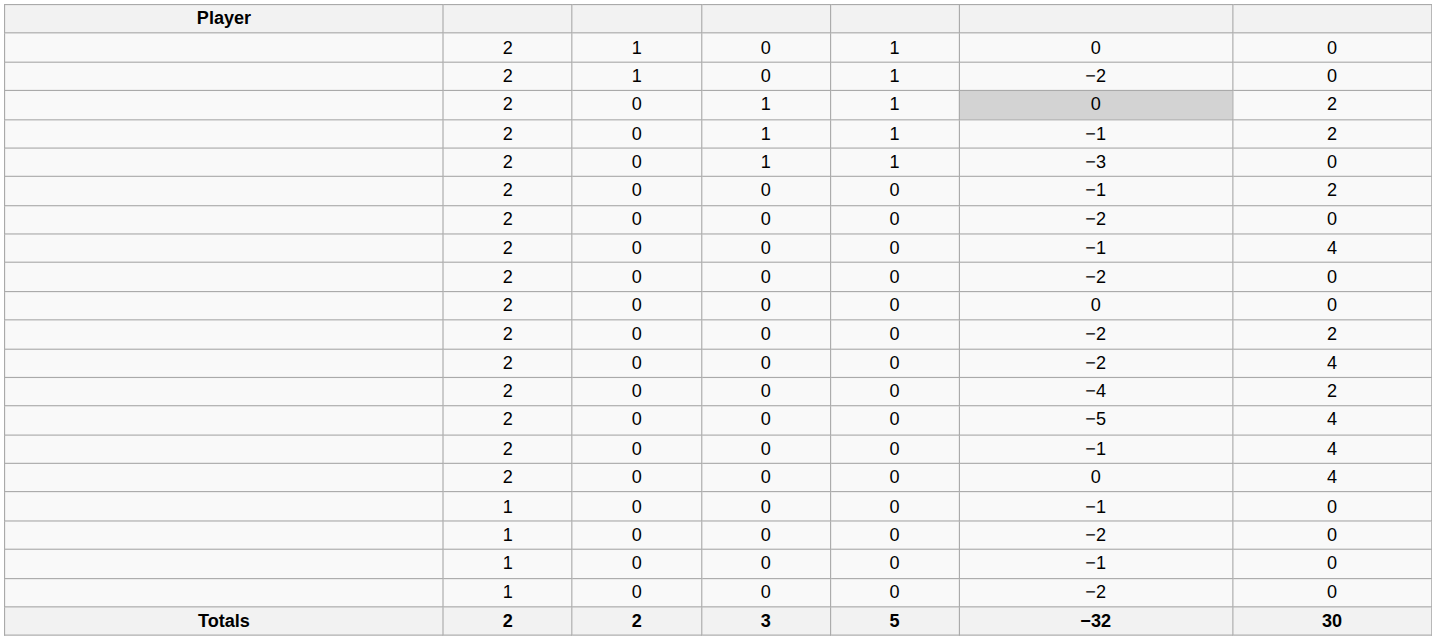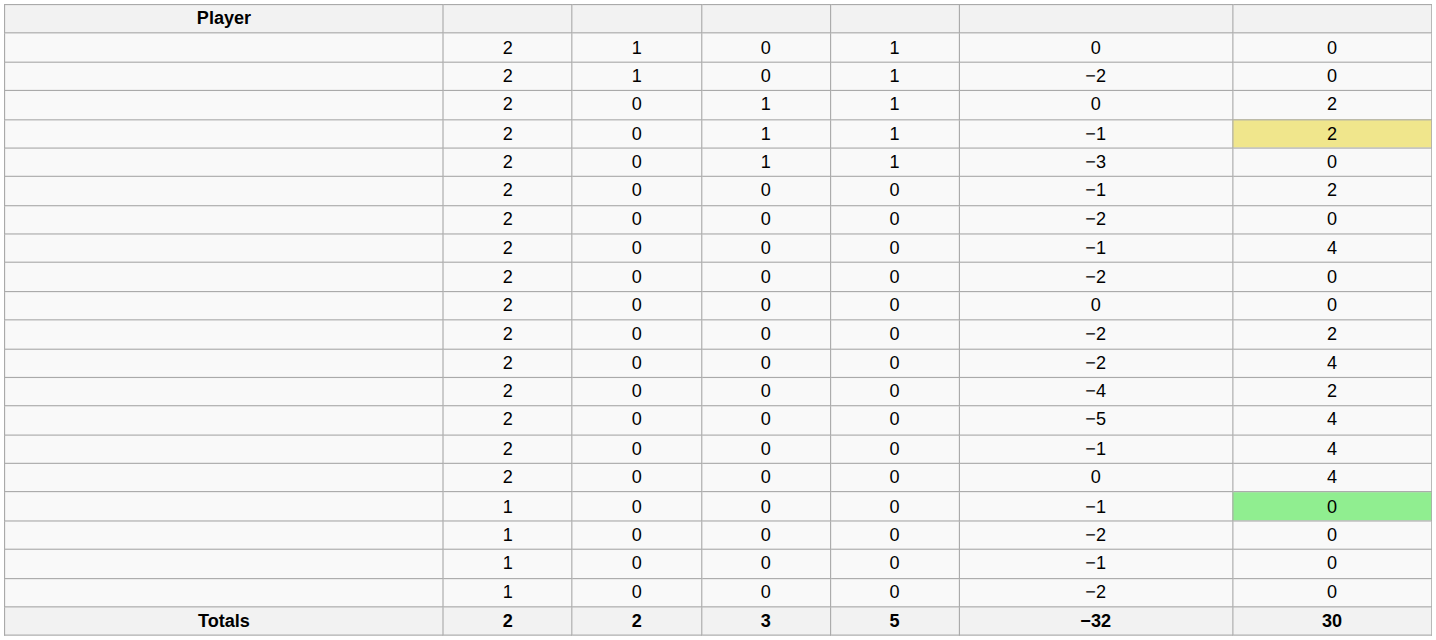(1096, 104) lightgrey background -> (1096, 104) no background
(1332, 133) no background -> (1332, 133) khaki background
(1332, 506) no background -> (1332, 506) lightgreen background
